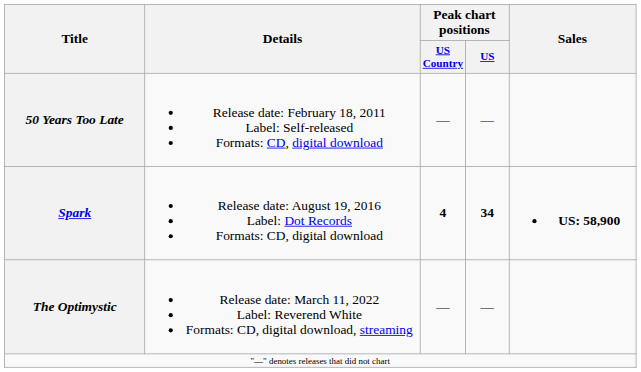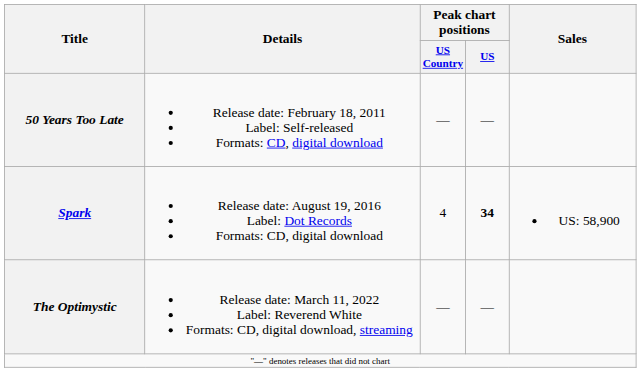(443, 213) bold -> (443, 213) normal
(572, 221) bold -> (572, 221) normal
